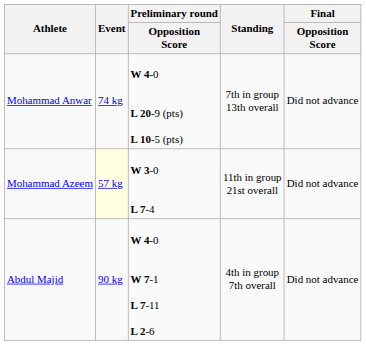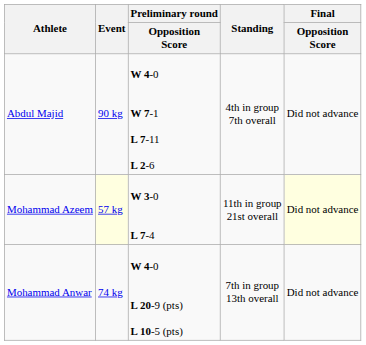rows swapped: (49, 101) <-> (35, 279)
(323, 184) no background -> (323, 210) lightyellow background
